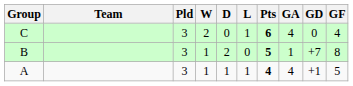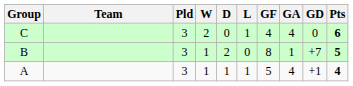columns swapped: (337, 14) <-> (268, 14)
